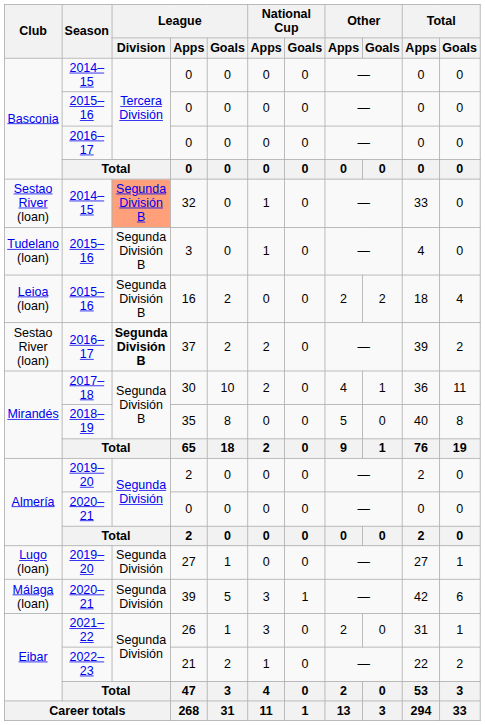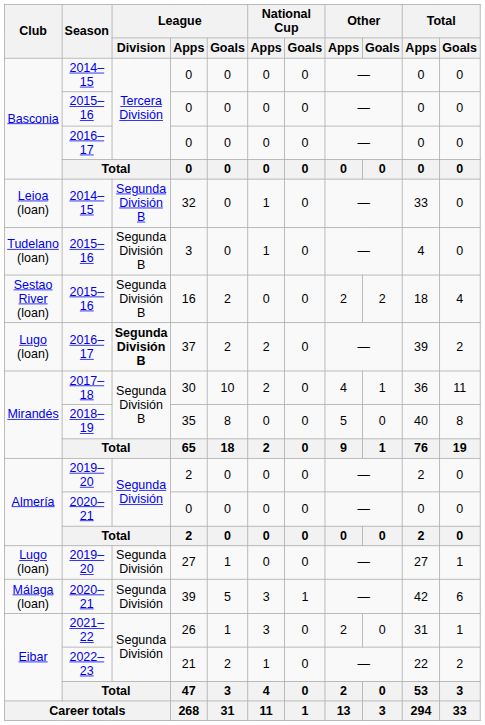(33, 203) Sestao River (loan) -> (33, 203) Leioa (loan)
(141, 203) lightsalmon background -> (141, 203) no background
(33, 299) Leioa (loan) -> (33, 299) Sestao River (loan)
(33, 346) Sestao River (loan) -> (33, 346) Lugo (loan)
